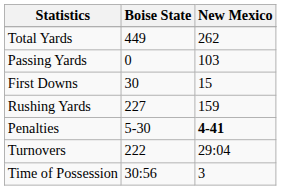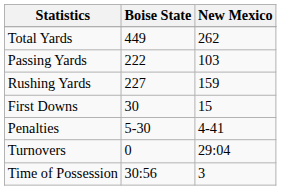(128, 60) 0 -> (135, 60) 222
rows swapped: (49, 106) <-> (43, 83)
(211, 128) bold -> (211, 128) normal
(135, 151) 222 -> (128, 151) 0
